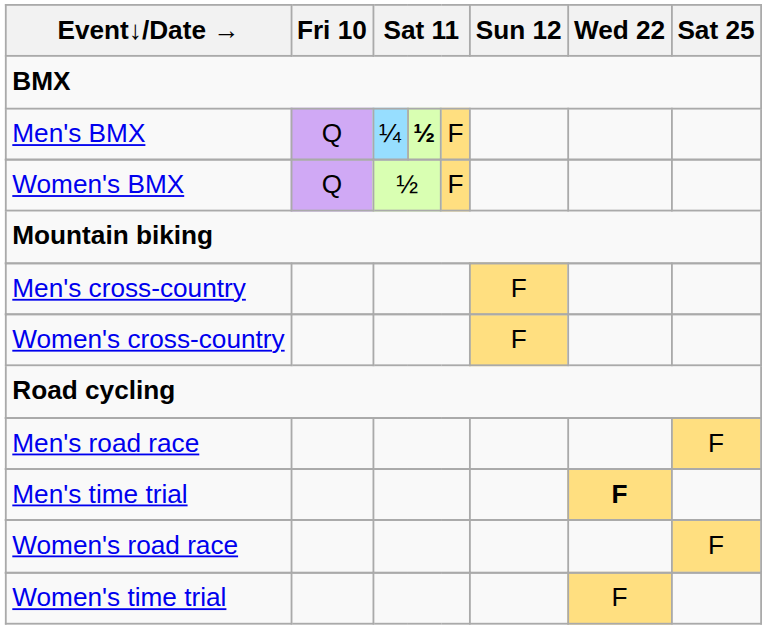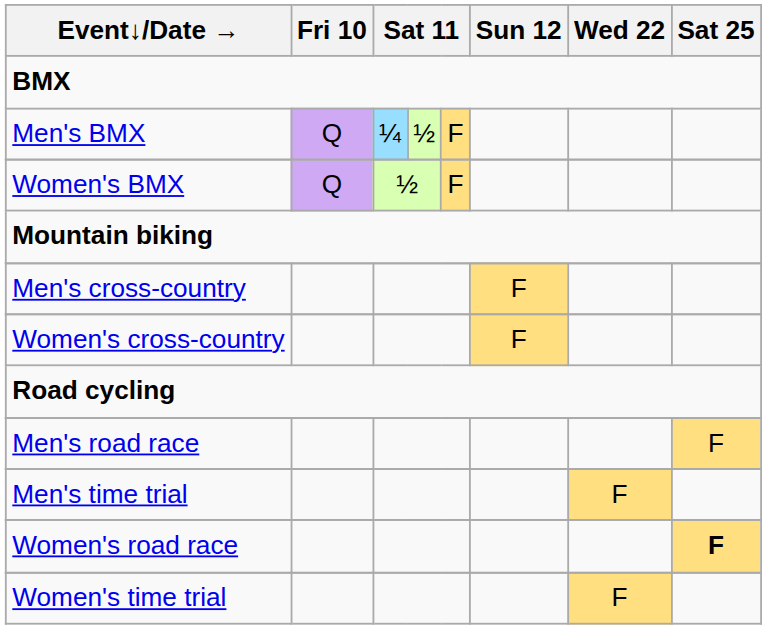(424, 132) bold -> (424, 132) normal
(619, 494) bold -> (619, 494) normal
(716, 545) normal -> (716, 545) bold
